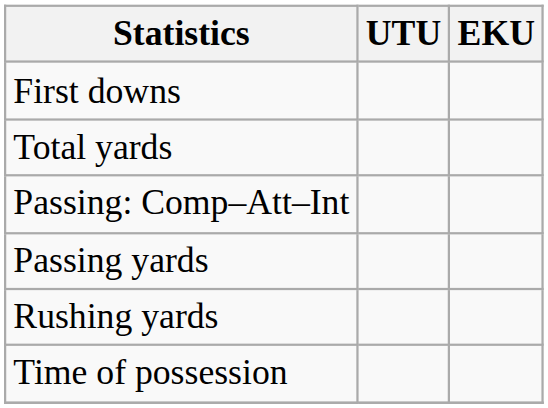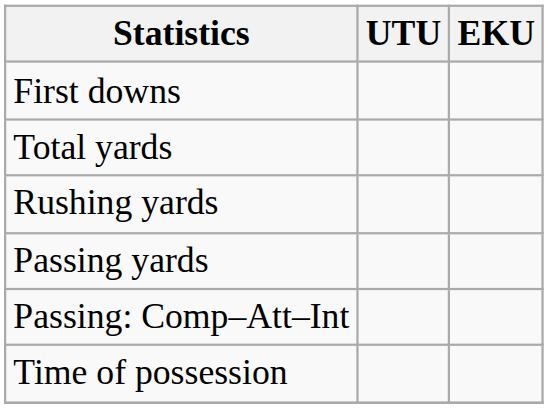rows swapped: (116, 316) <-> (181, 203)
